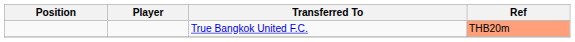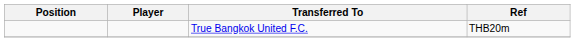(489, 28) lightsalmon background -> (489, 28) no background
